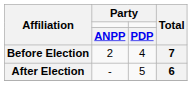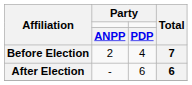(142, 71) 5 -> (142, 71) 6
